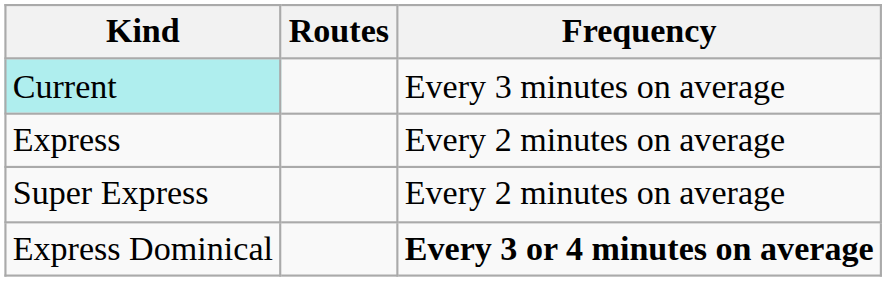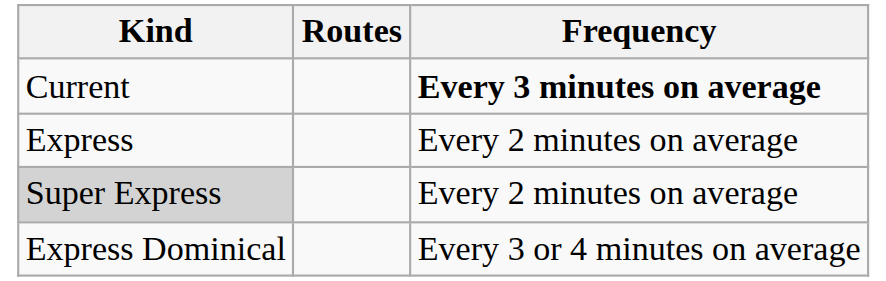(65, 85) paleturquoise background -> (78, 85) no background
(595, 85) normal -> (619, 85) bold
(111, 193) no background -> (124, 193) lightgrey background
(639, 247) bold -> (639, 247) normal
